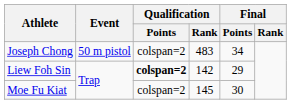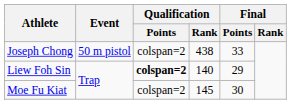(205, 51) 483 -> (205, 51) 438
(237, 51) 34 -> (237, 51) 33
(205, 71) 142 -> (205, 71) 140
